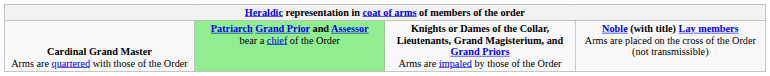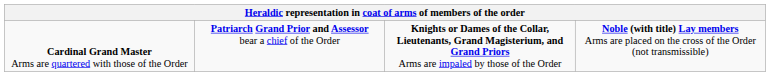(290, 34) lightgreen background -> (290, 34) no background
